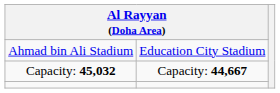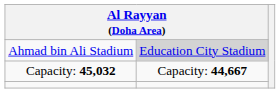(202, 50) no background -> (202, 50) lightgrey background
